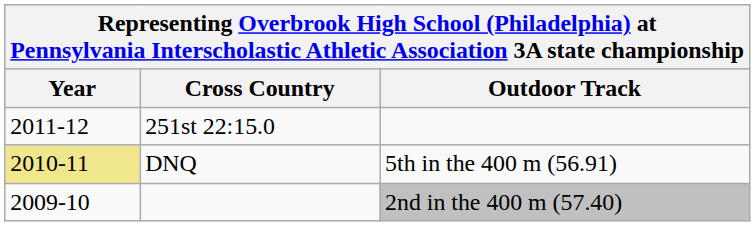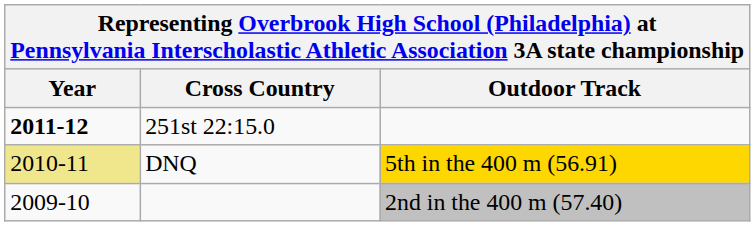(50, 125) normal -> (49, 125) bold
(501, 163) no background -> (501, 163) gold background
